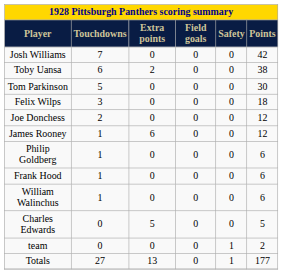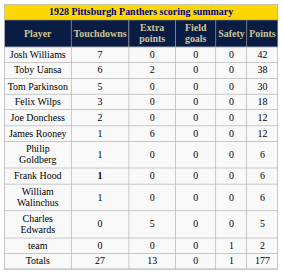(100, 176) normal -> (100, 176) bold
